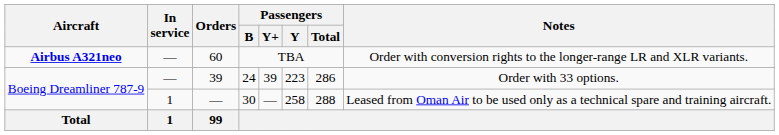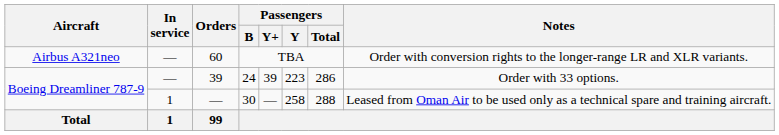(76, 57) bold -> (76, 57) normal
